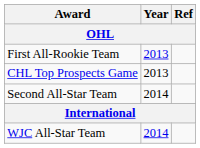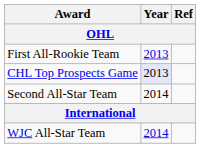(156, 73) no background -> (156, 73) lavender background
